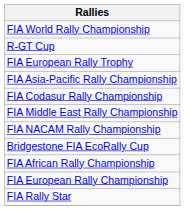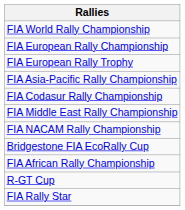(31, 46) R-GT Cup -> (87, 46) FIA European Rally Championship
(87, 180) FIA European Rally Championship -> (31, 180) R-GT Cup
